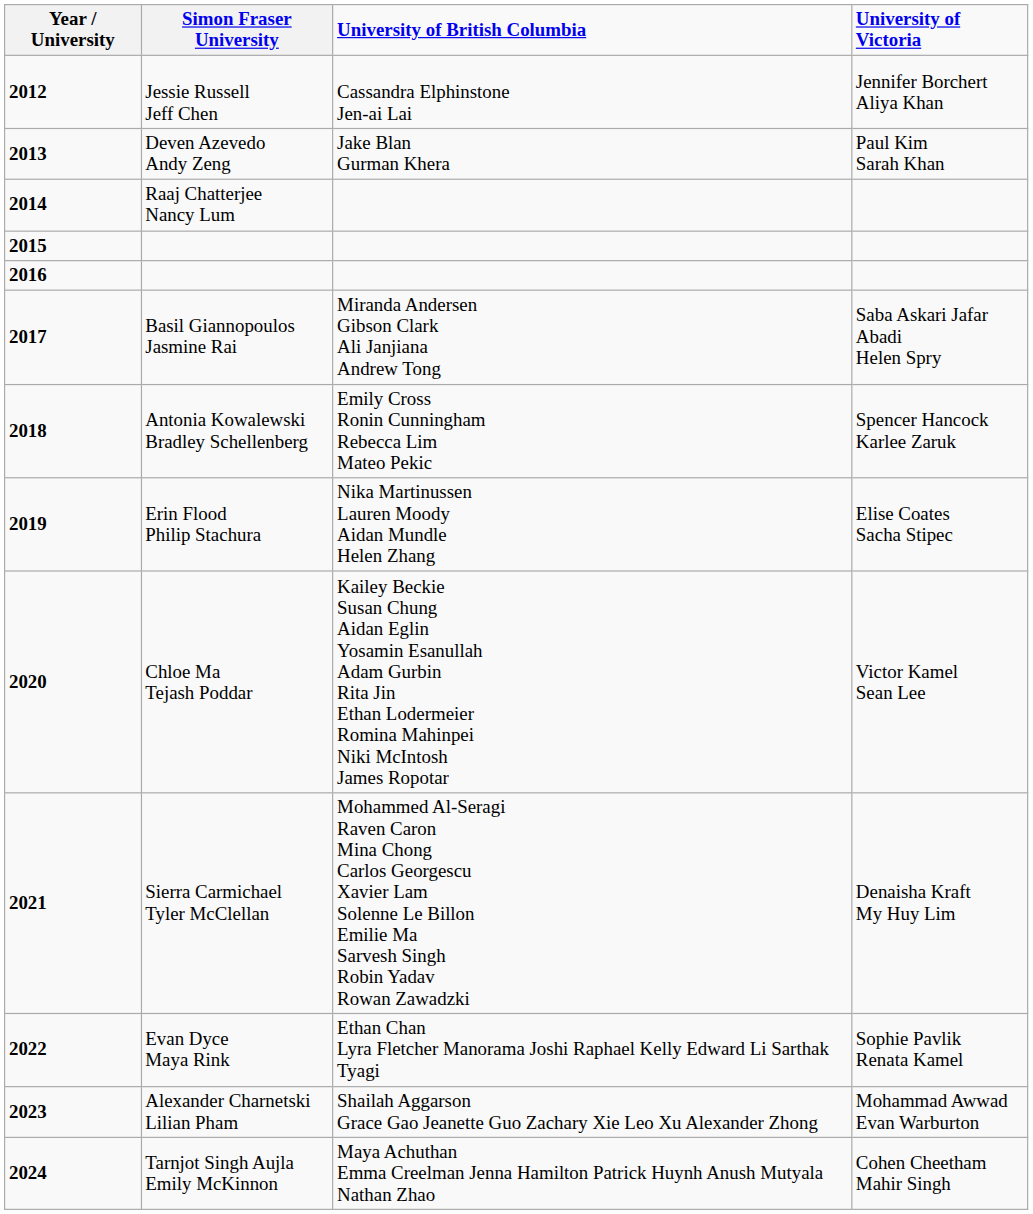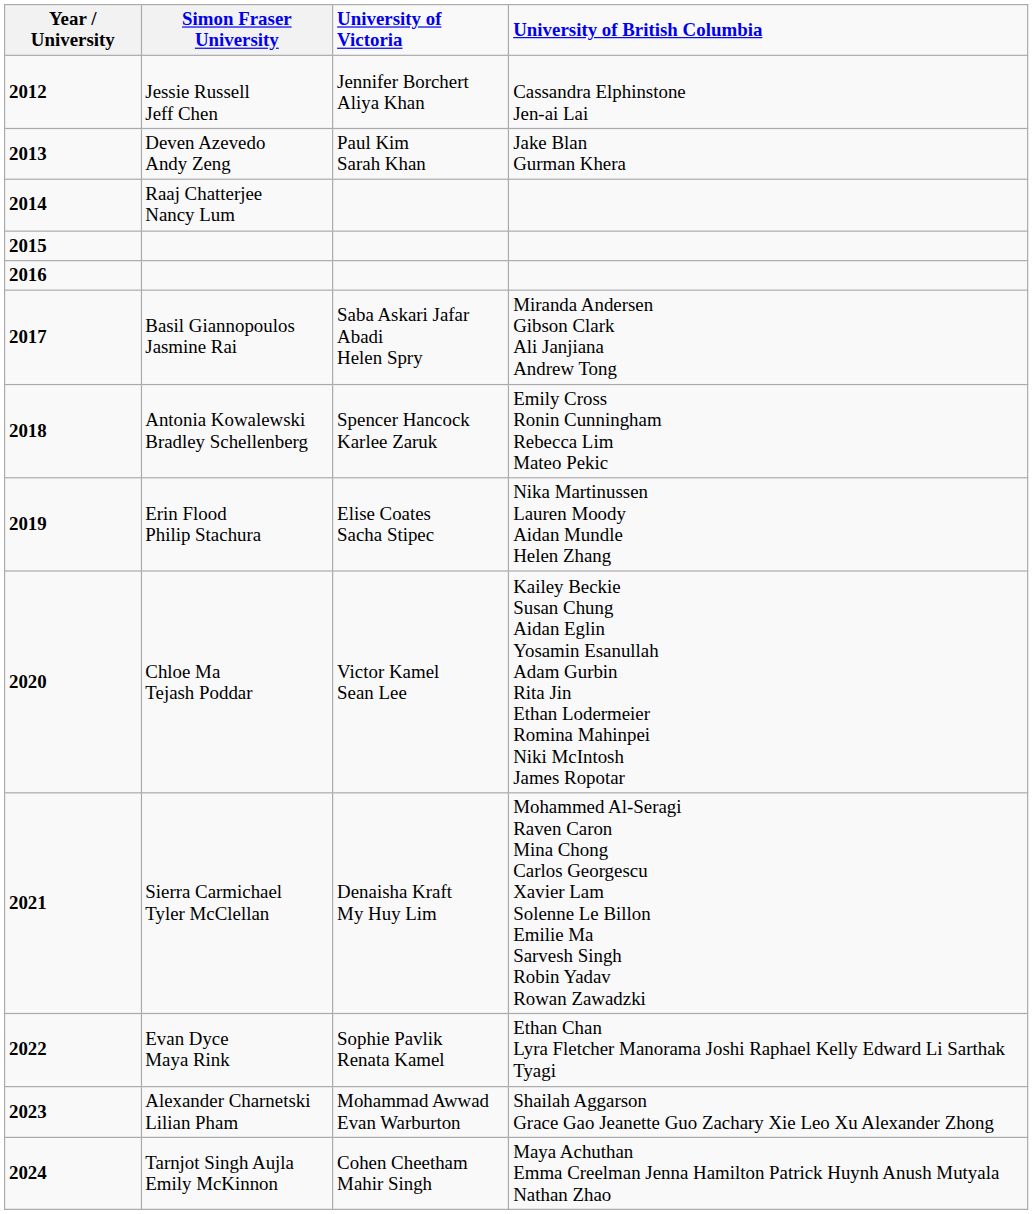columns swapped: (462, 30) <-> (908, 30)
